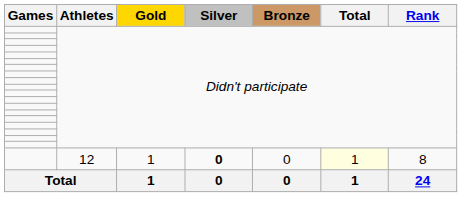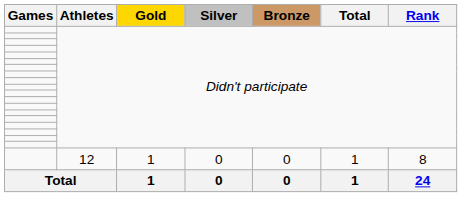(219, 159) bold -> (219, 159) normal
(355, 159) lightyellow background -> (355, 159) no background
